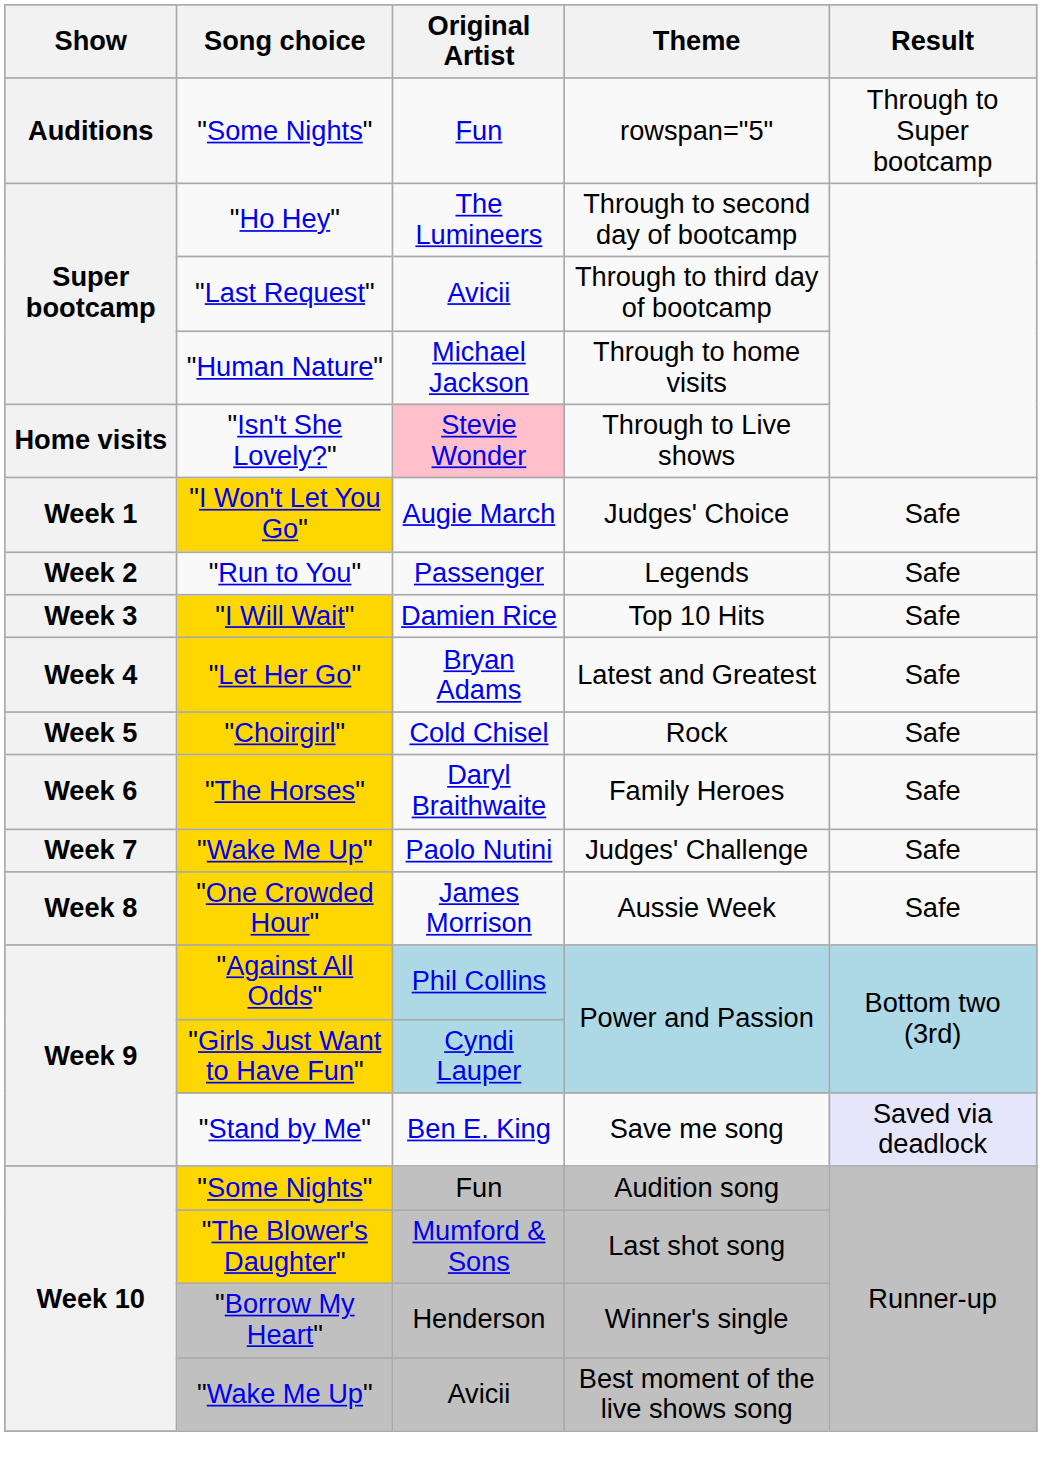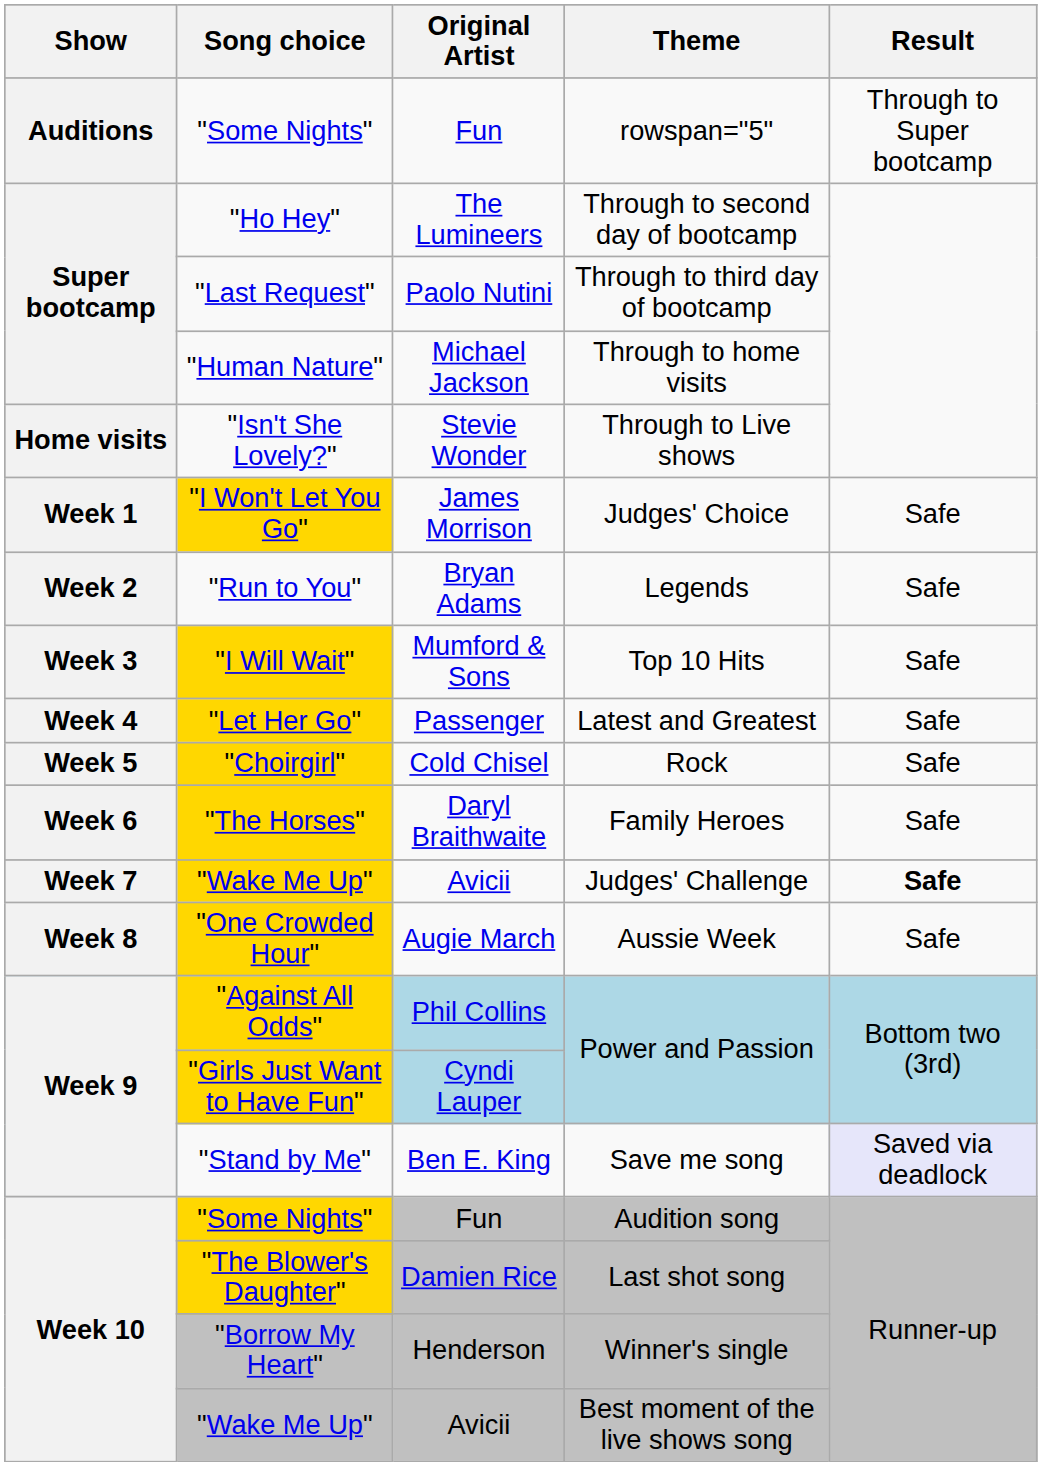(479, 293) Avicii -> (479, 293) Paolo Nutini
(479, 440) pink background -> (479, 440) no background
(479, 514) Augie March -> (479, 514) James Morrison
(479, 572) Passenger -> (479, 588) Bryan Adams
(479, 615) Damien Rice -> (479, 661) Mumford & Sons
(479, 674) Bryan Adams -> (479, 720) Passenger
(479, 849) Paolo Nutini -> (479, 880) Avicii
(933, 849) normal -> (933, 880) bold
(479, 908) James Morrison -> (479, 938) Augie March
(479, 1246) Mumford & Sons -> (479, 1276) Damien Rice
